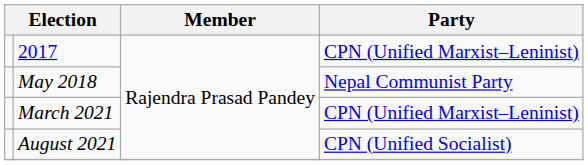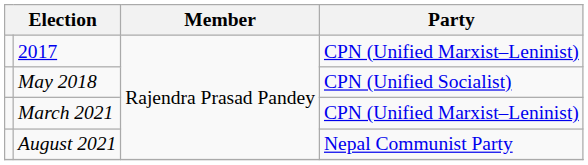(418, 81) Nepal Communist Party -> (418, 81) CPN (Unified Socialist)
(418, 143) CPN (Unified Socialist) -> (418, 143) Nepal Communist Party
